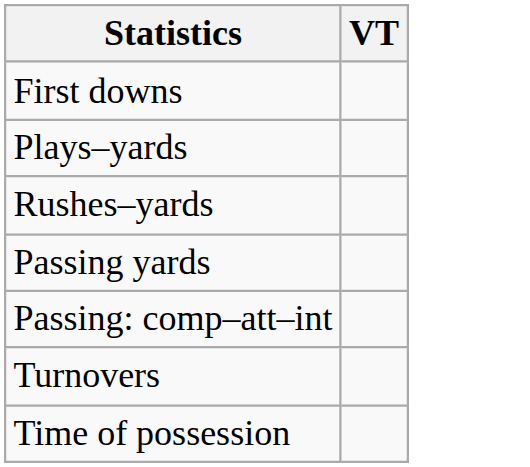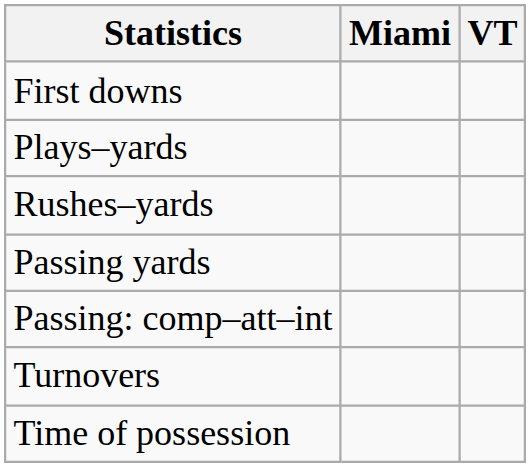+ column: (400, 33)
